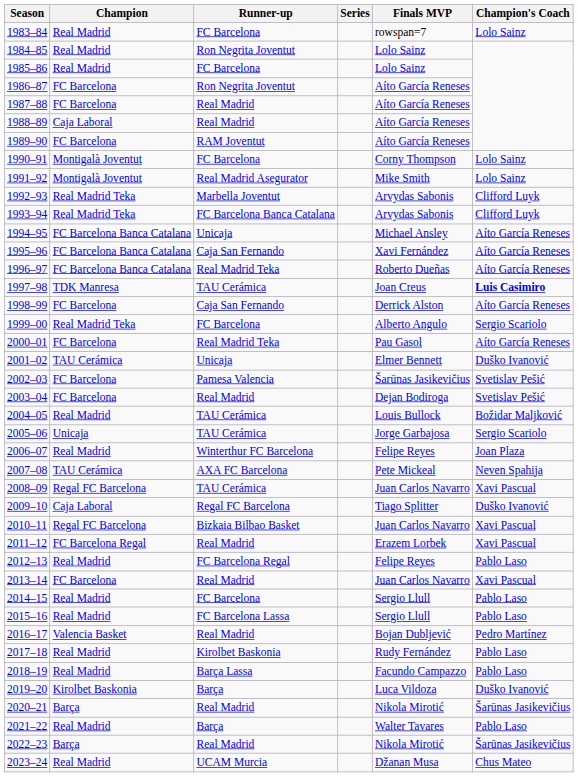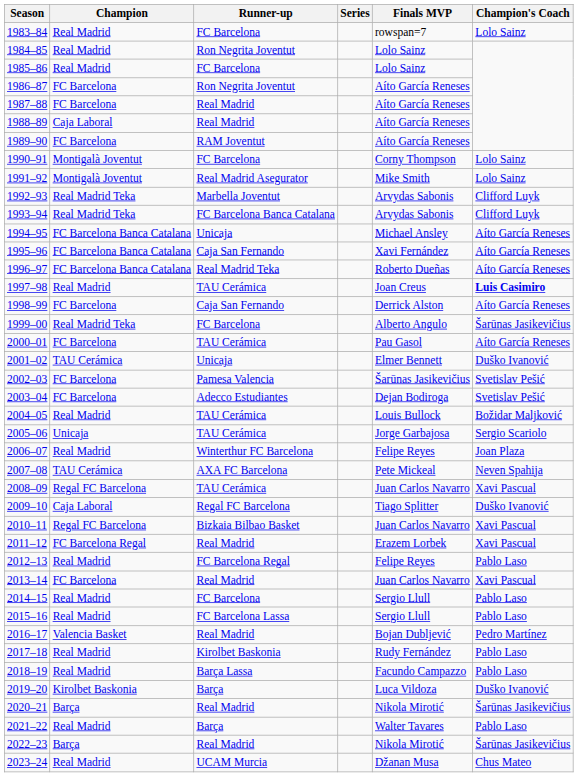(86, 287) TDK Manresa -> (82, 287) Real Madrid
(511, 324) Sergio Scariolo -> (523, 324) Šarūnas Jasikevičius
(238, 342) Real Madrid Teka -> (231, 342) TAU Cerámica
(225, 397) Real Madrid -> (242, 397) Adecco Estudiantes
